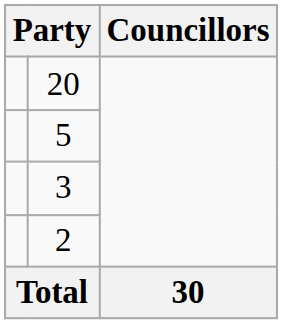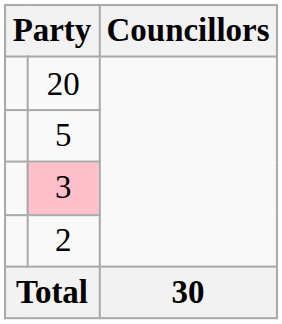(63, 187) no background -> (63, 187) pink background
